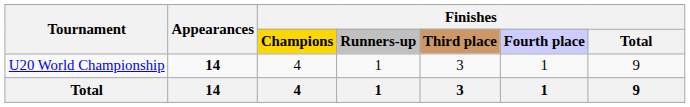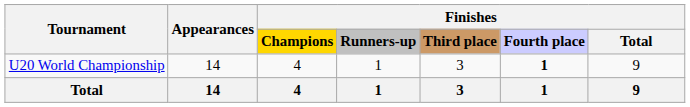(213, 66) bold -> (213, 66) normal
(544, 66) normal -> (544, 66) bold
